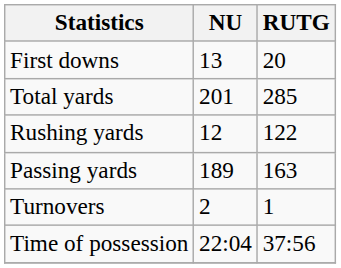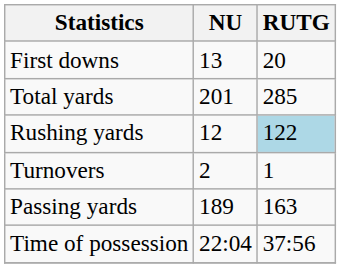(280, 133) no background -> (280, 133) lightblue background
rows swapped: (74, 170) <-> (57, 206)
